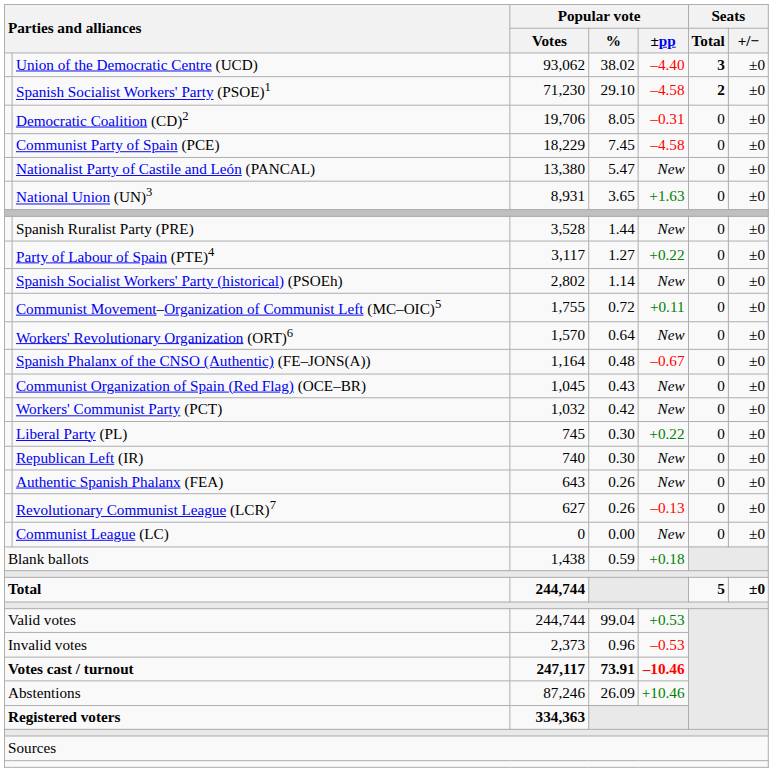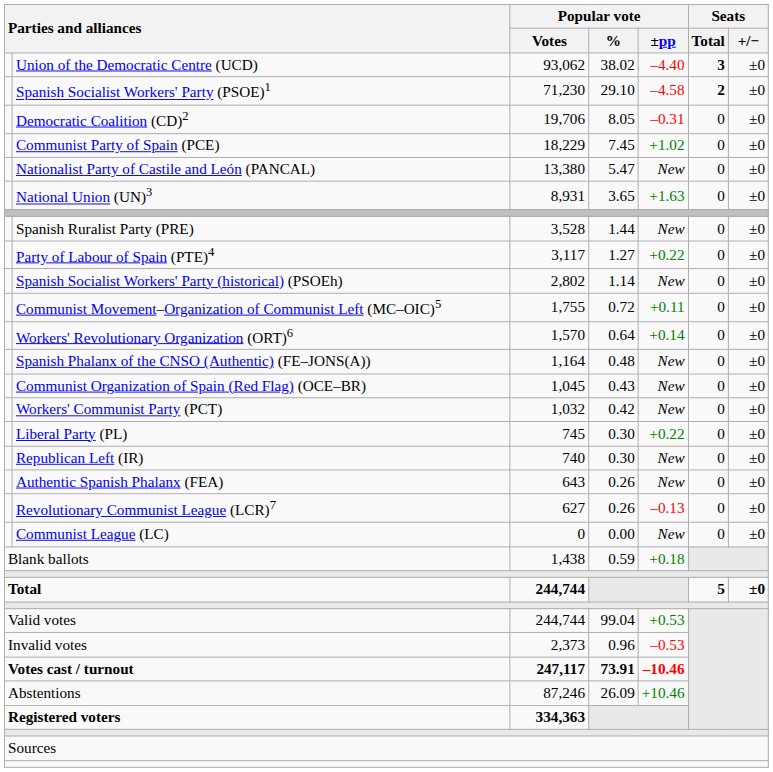(667, 145) –4.58 -> (667, 145) +1.02
(671, 335) New -> (667, 335) +0.14
(667, 361) –0.67 -> (671, 361) New
